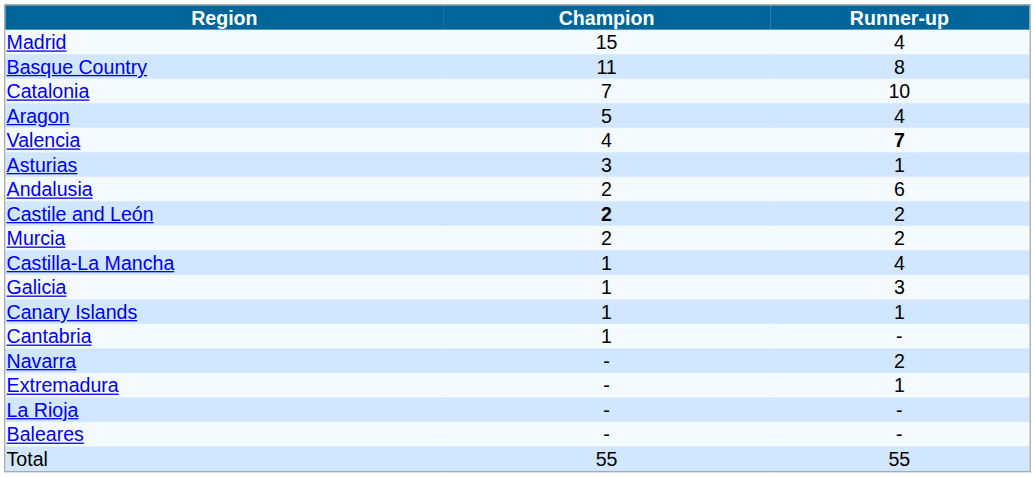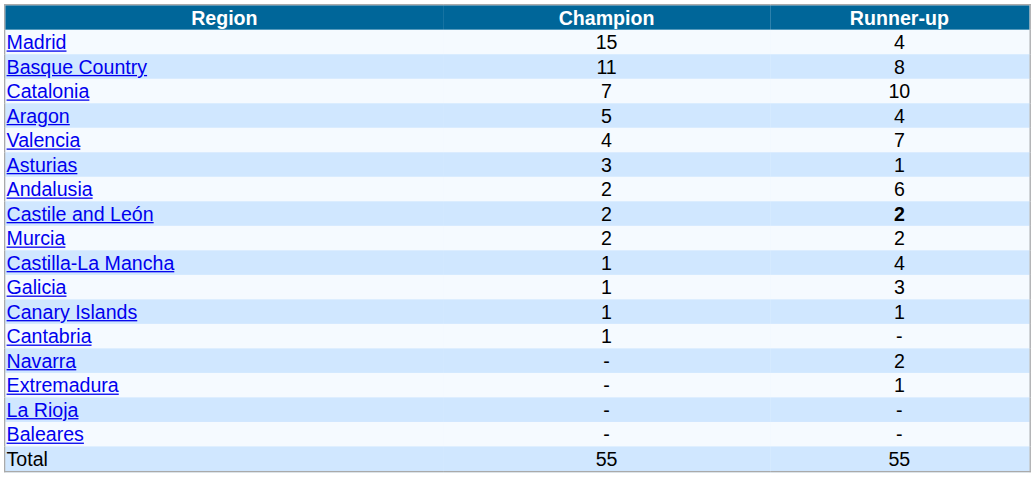(899, 140) bold -> (899, 140) normal
(607, 214) bold -> (607, 214) normal
(899, 214) normal -> (899, 214) bold
